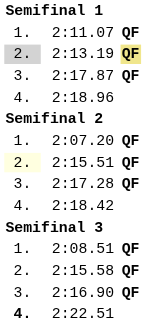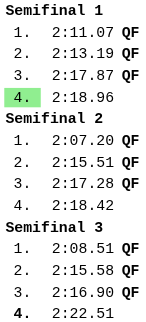(23, 54) lightgrey background -> (23, 54) no background
(131, 54) khaki background -> (131, 54) no background
(23, 98) no background -> (23, 98) lightgreen background
(23, 163) lightyellow background -> (23, 163) no background
